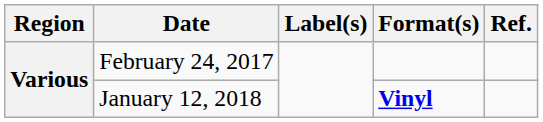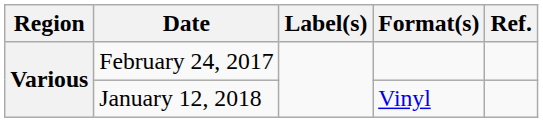(405, 98) bold -> (404, 98) normal
